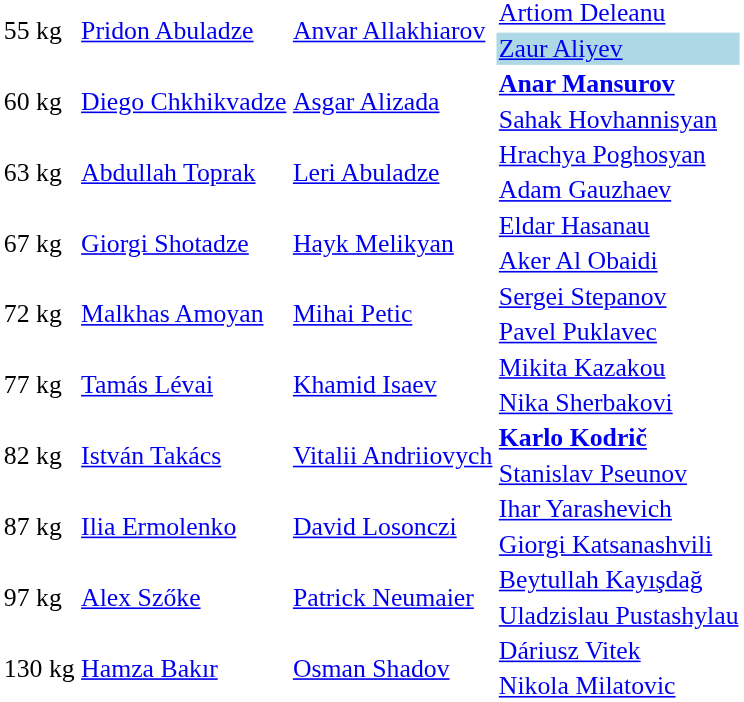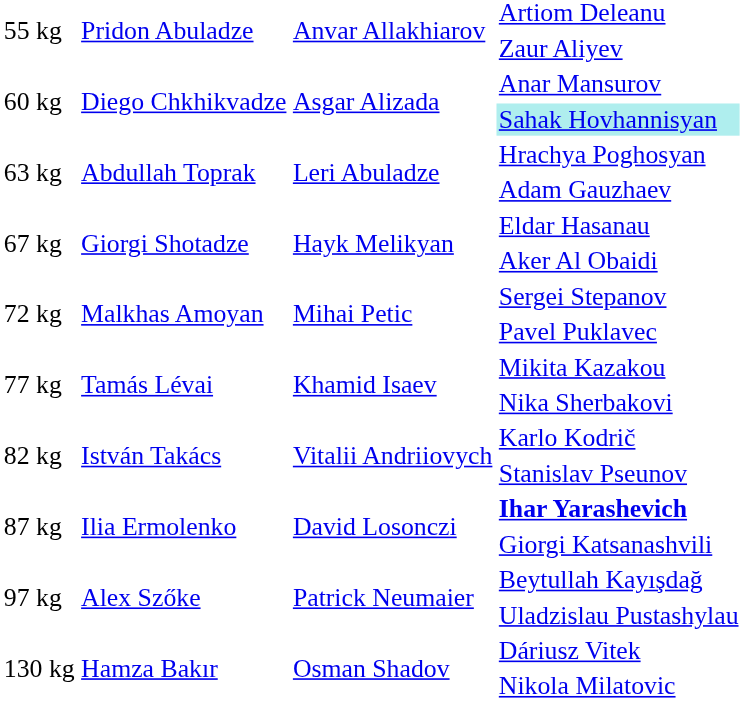(561, 48) lightblue background -> (561, 48) no background
(587, 83) bold -> (580, 83) normal
(608, 119) no background -> (608, 119) paleturquoise background
(573, 438) bold -> (567, 438) normal
(585, 508) normal -> (593, 508) bold
